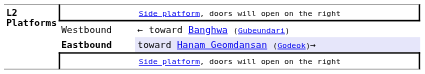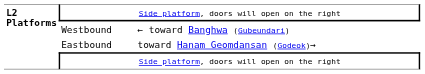(87, 45) bold -> (87, 45) normal
(227, 45) lavender background -> (227, 45) no background
